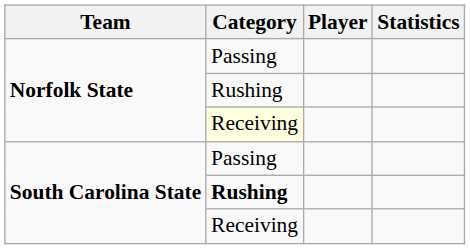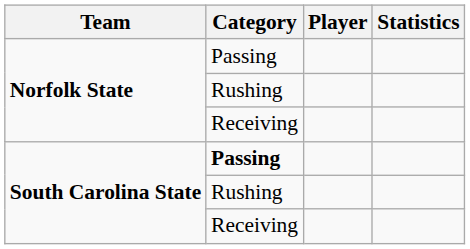(255, 123) lightyellow background -> (255, 123) no background
(244, 157) normal -> (246, 157) bold
(249, 191) bold -> (247, 191) normal
